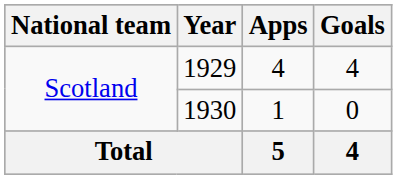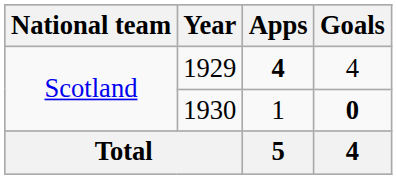(278, 67) normal -> (278, 67) bold
(352, 109) normal -> (352, 109) bold
